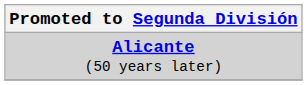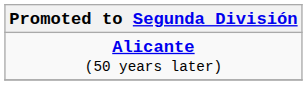(153, 56) lightgrey background -> (153, 56) no background
